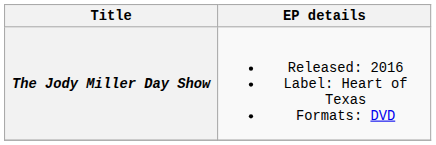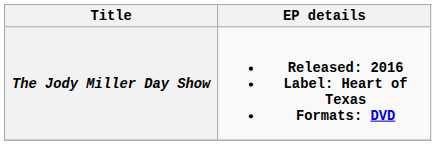(324, 92) normal -> (324, 92) bold
